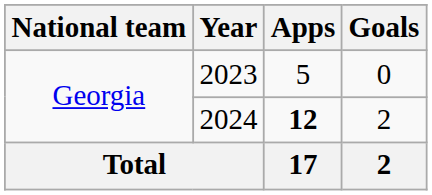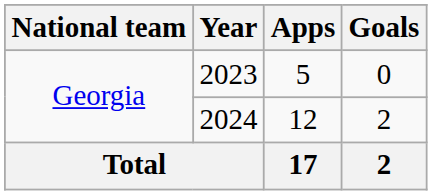(303, 119) bold -> (303, 119) normal
